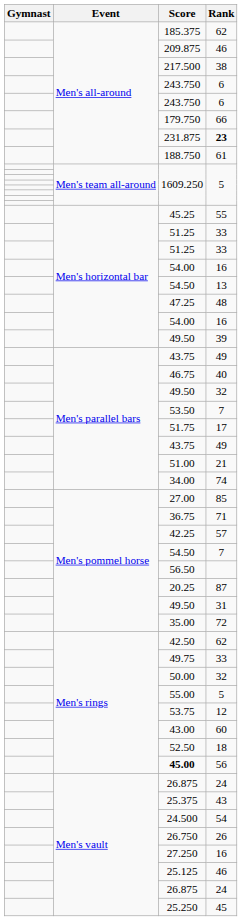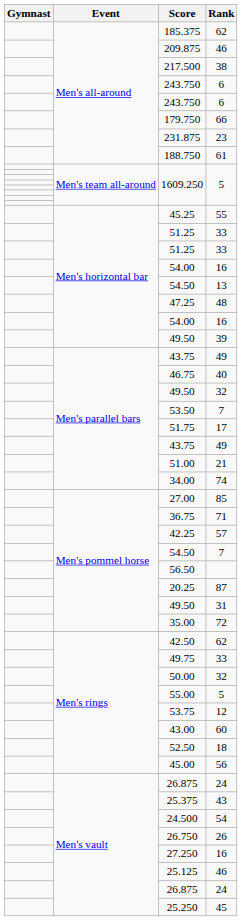(221, 137) bold -> (221, 137) normal
(182, 765) bold -> (182, 765) normal
